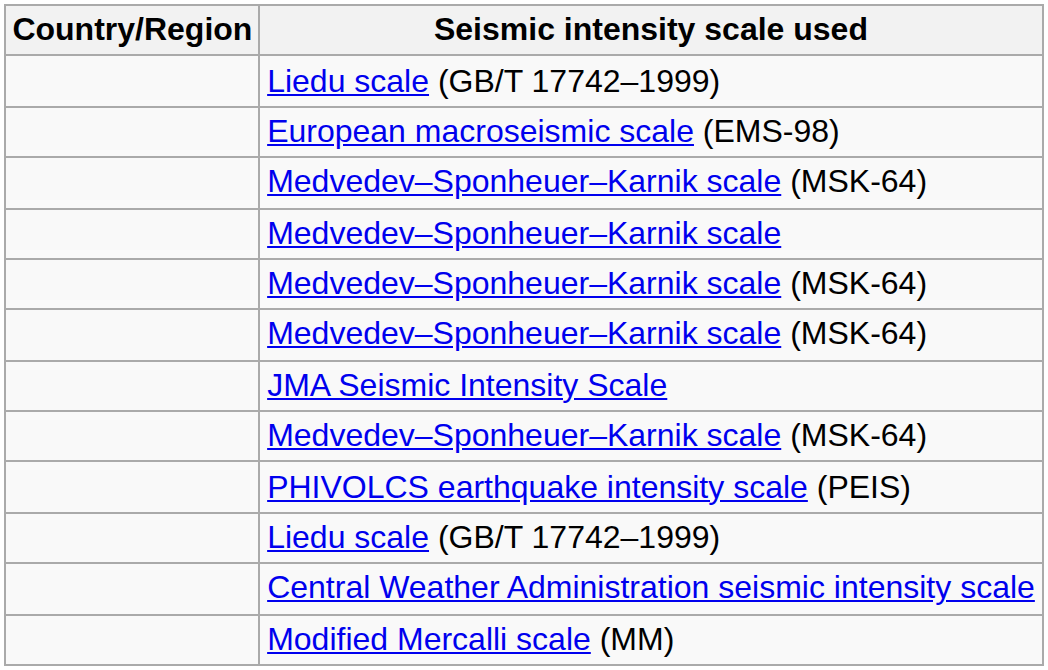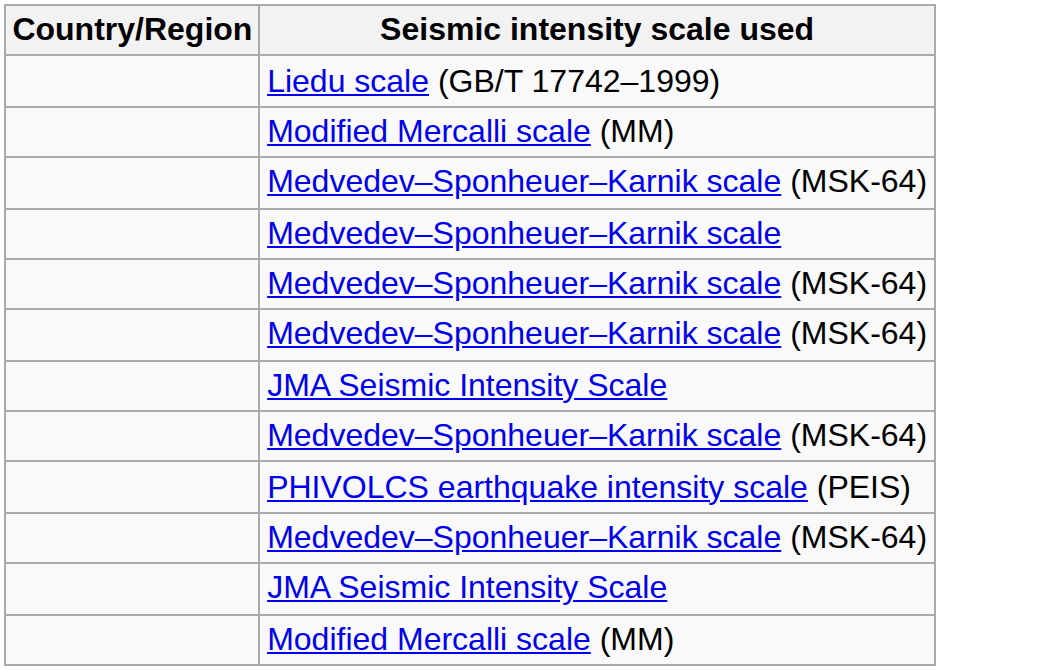(553, 131) European macroseismic scale (EMS-98) -> (471, 131) Modified Mercalli scale (MM)
(494, 537) Liedu scale (GB/T 17742–1999) -> (597, 537) Medvedev–Sponheuer–Karnik scale (MSK-64)
(651, 588) Central Weather Administration seismic intensity scale -> (467, 588) JMA Seismic Intensity Scale
